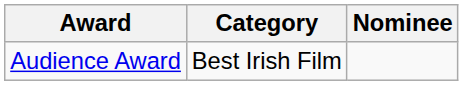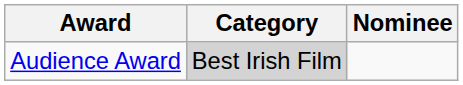(267, 60) no background -> (267, 60) lightgrey background
